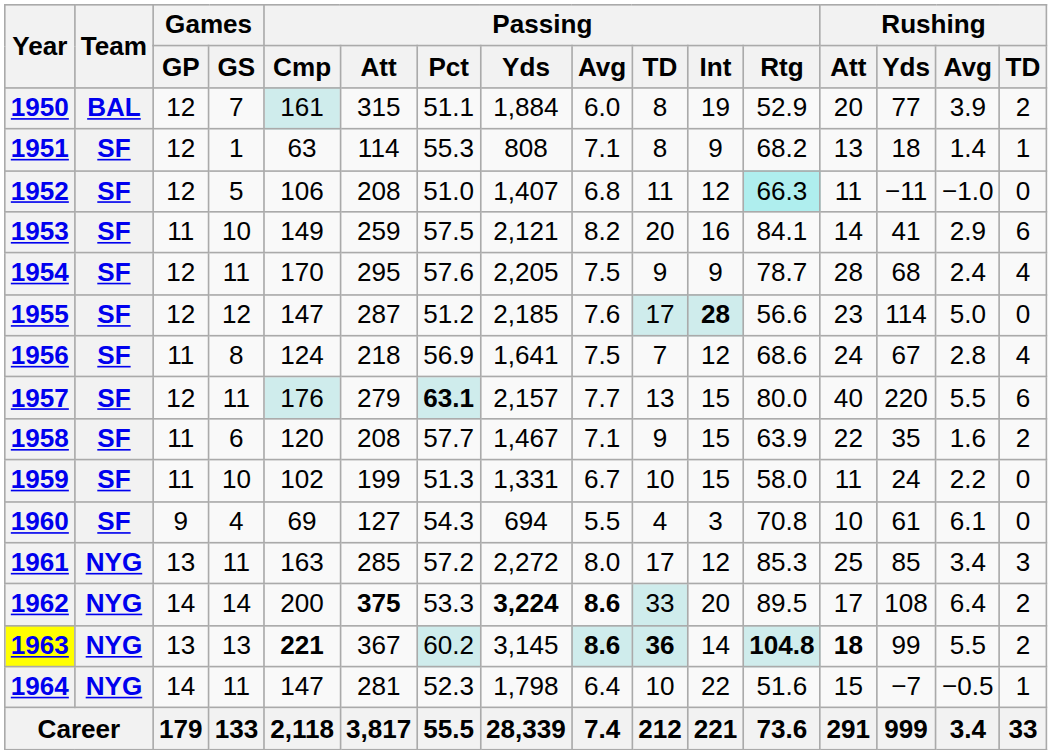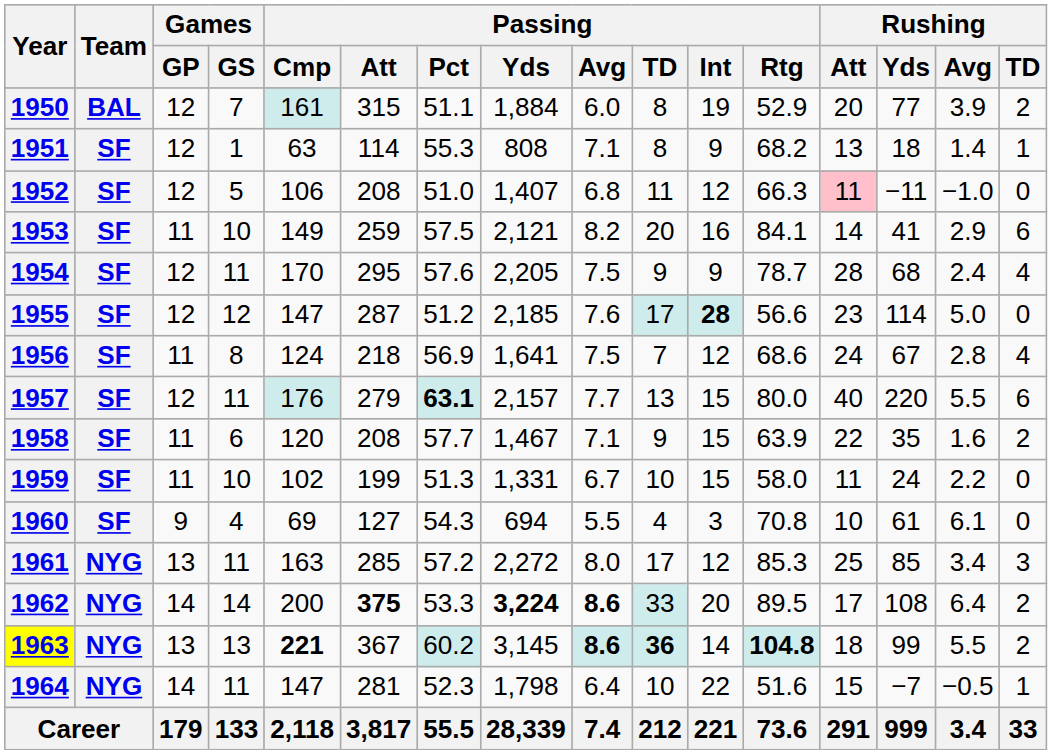(782, 190) paleturquoise background -> (782, 190) no background
(848, 190) no background -> (848, 190) pink background
(848, 645) bold -> (848, 645) normal
